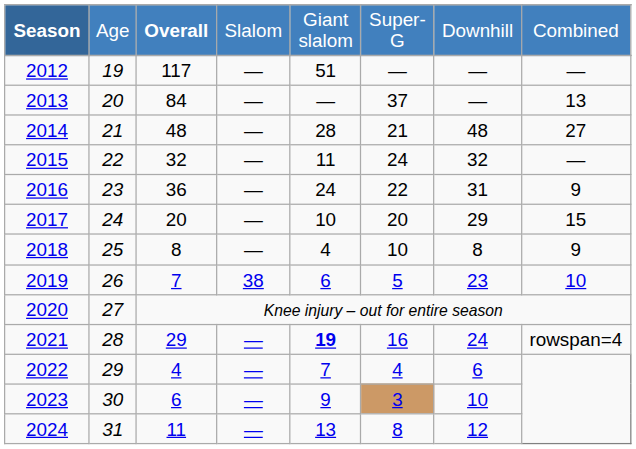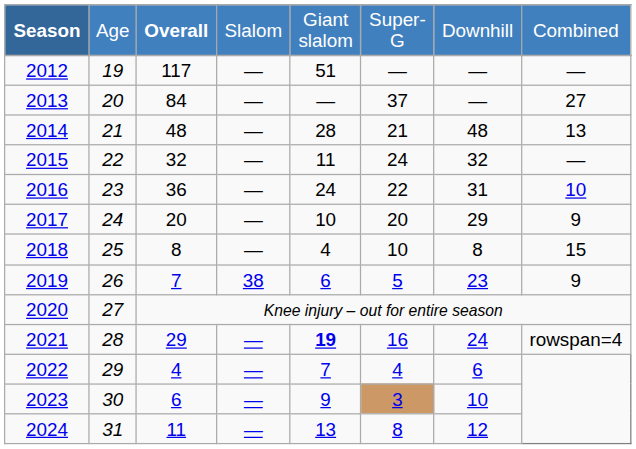(576, 100) 13 -> (576, 100) 27
(576, 130) 27 -> (576, 130) 13
(576, 190) 9 -> (576, 190) 10
(576, 220) 15 -> (576, 220) 9
(576, 250) 9 -> (576, 250) 15
(576, 280) 10 -> (576, 280) 9
